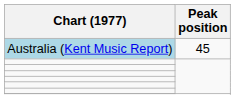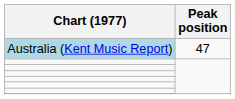(203, 48) 45 -> (203, 48) 47
